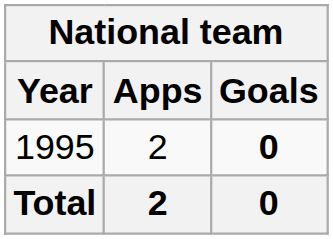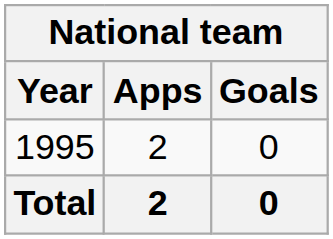(269, 146) bold -> (269, 146) normal
